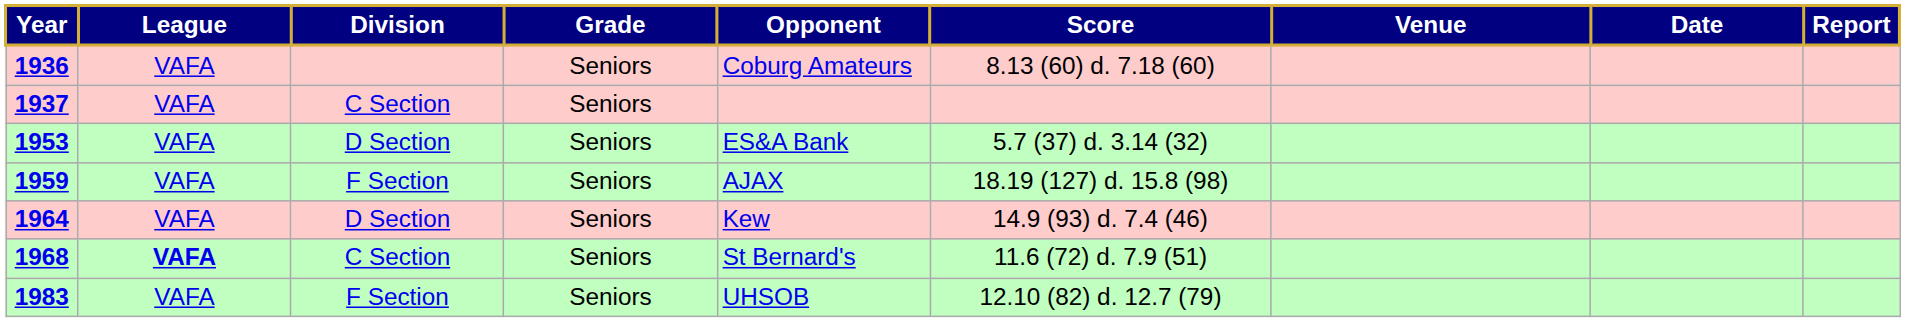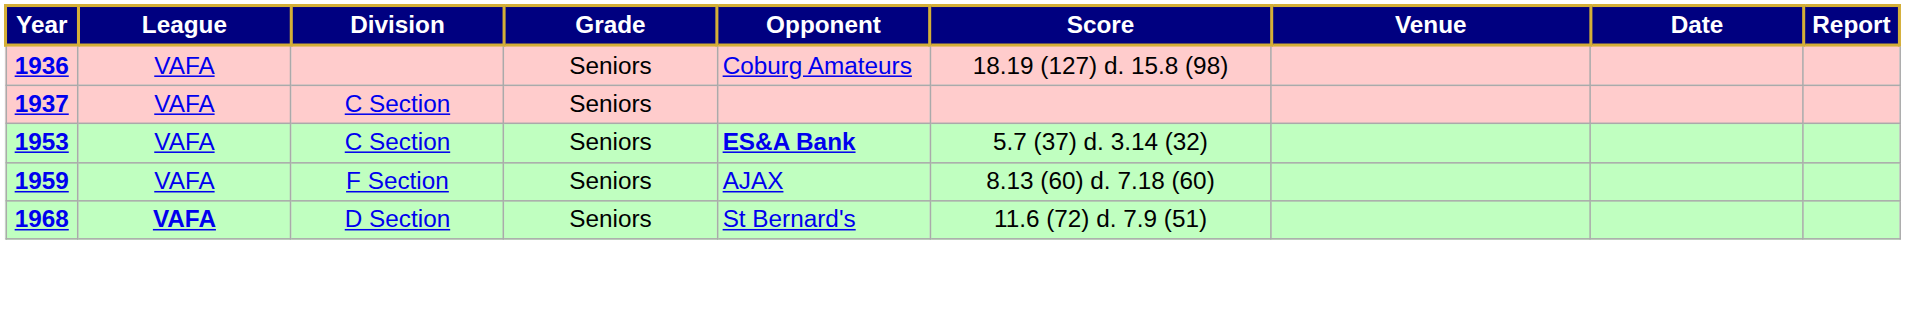(1100, 65) 8.13 (60) d. 7.18 (60) -> (1101, 65) 18.19 (127) d. 15.8 (98)
(397, 142) D Section -> (397, 142) C Section
(785, 142) normal -> (789, 142) bold
(1101, 181) 18.19 (127) d. 15.8 (98) -> (1100, 181) 8.13 (60) d. 7.18 (60)
- row: (42, 219)
(397, 258) C Section -> (397, 219) D Section
- row: (42, 296)
